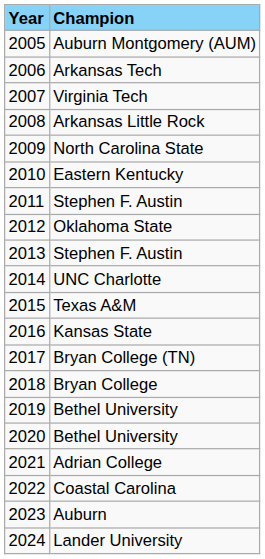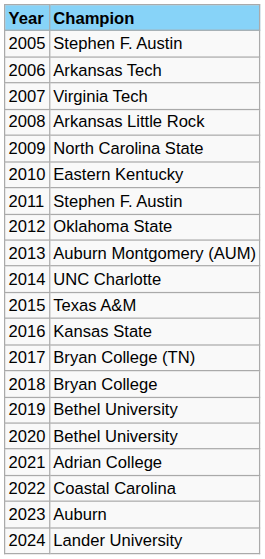(155, 43) Auburn Montgomery (AUM) -> (118, 43) Stephen F. Austin
(118, 253) Stephen F. Austin -> (155, 253) Auburn Montgomery (AUM)
